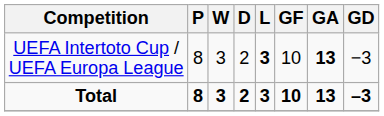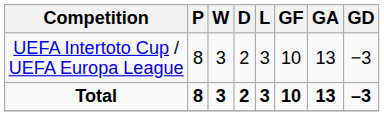(265, 57) bold -> (265, 57) normal
(326, 57) bold -> (326, 57) normal
